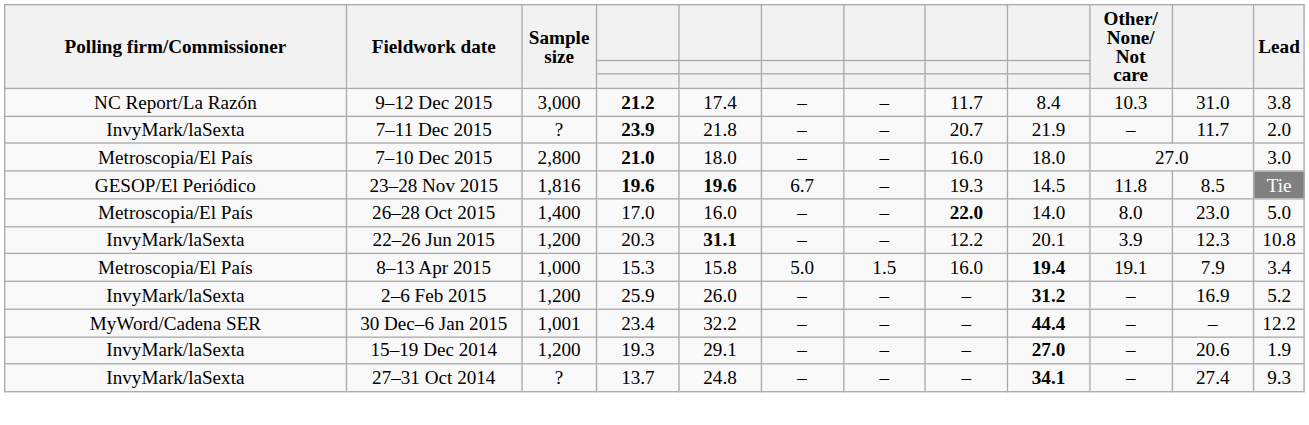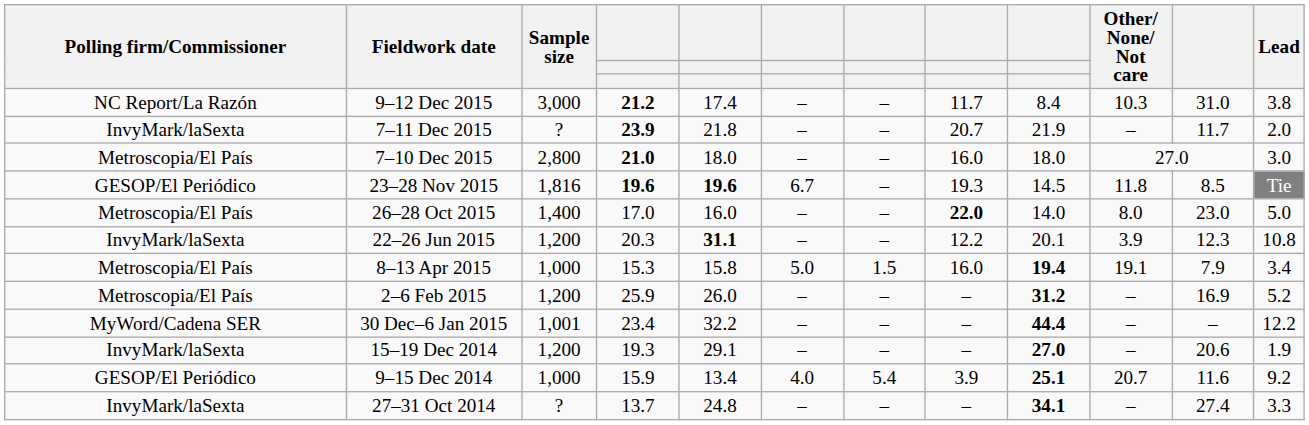(175, 295) InvyMark/laSexta -> (175, 295) Metroscopia/El País
+ row: (434, 378)
(1279, 378) 9.3 -> (1279, 406) 3.3
